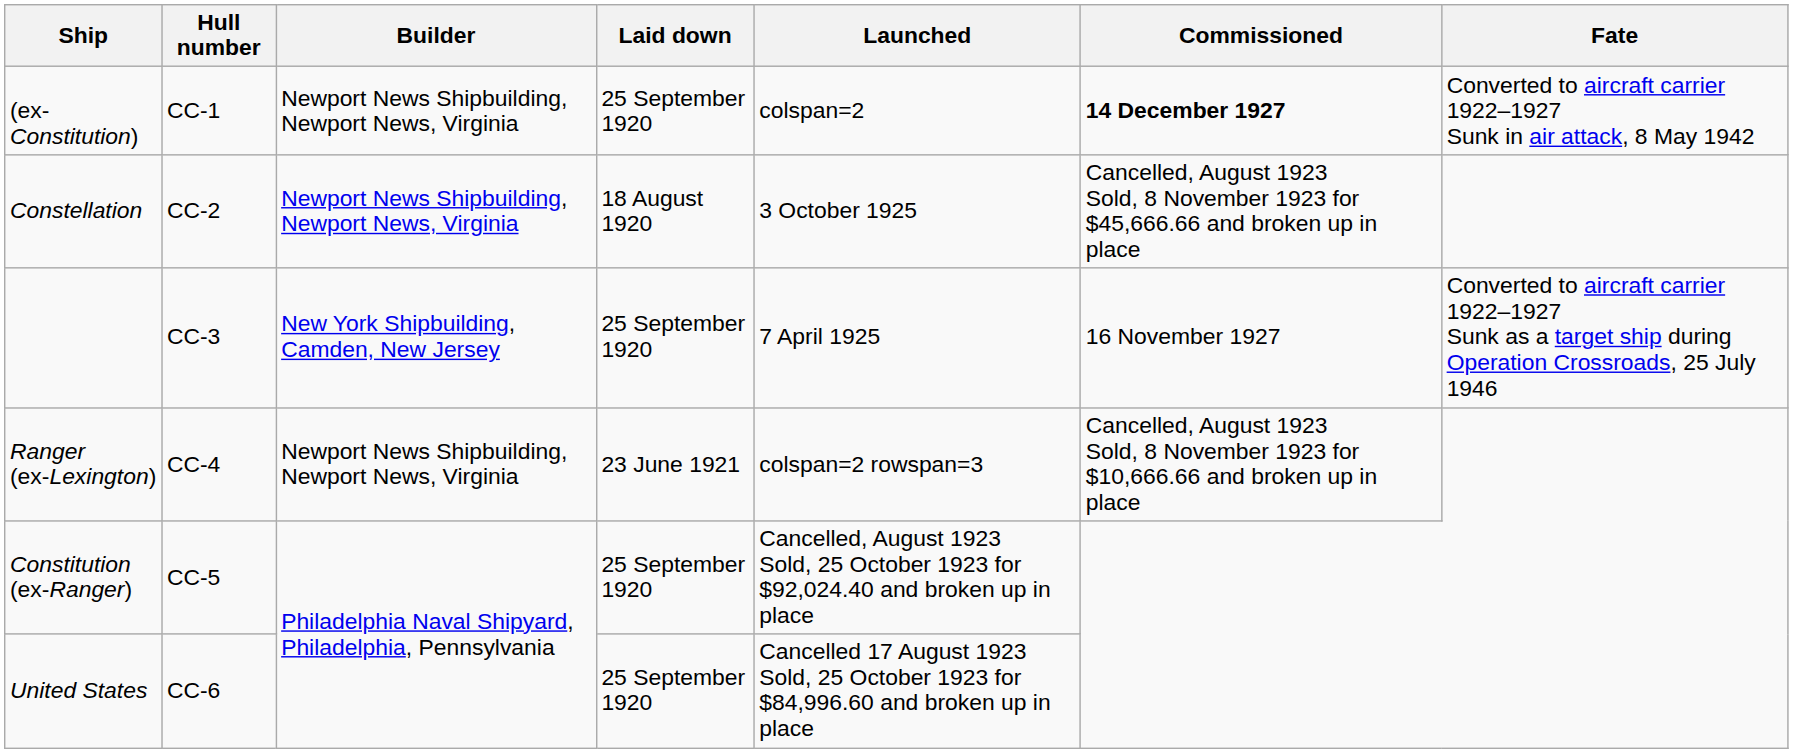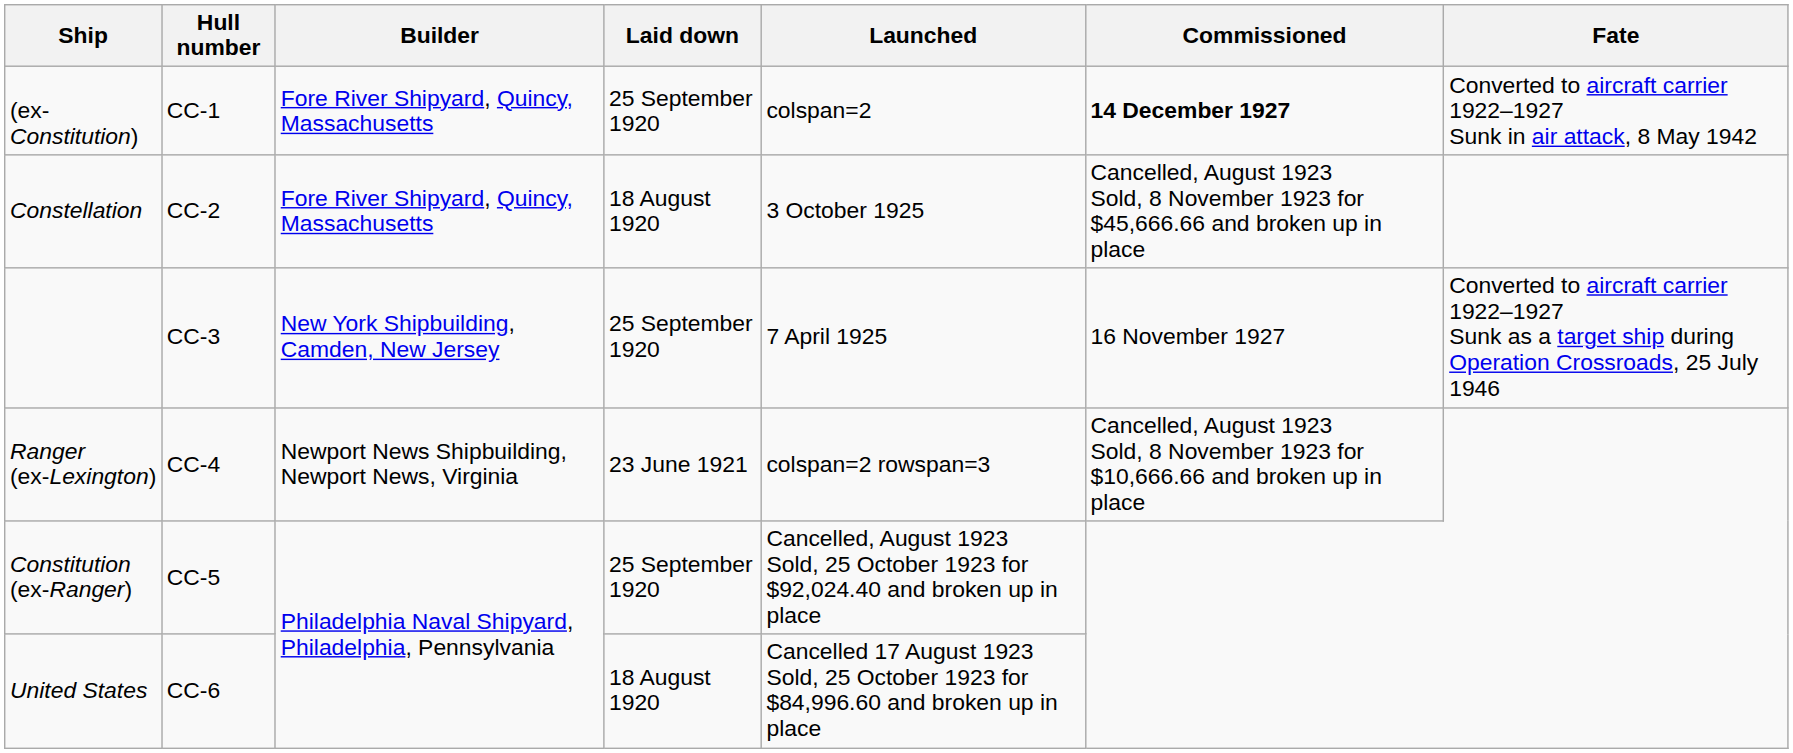(424, 110) Newport News Shipbuilding, Newport News, Virginia -> (427, 110) Fore River Shipyard, Quincy, Massachusetts
(424, 211) Newport News Shipbuilding, Newport News, Virginia -> (427, 211) Fore River Shipyard, Quincy, Massachusetts
(673, 690) 25 September 1920 -> (660, 690) 18 August 1920
